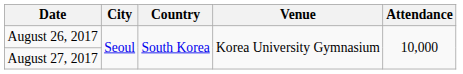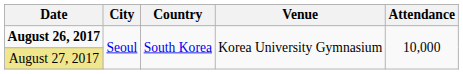(53, 36) normal -> (54, 36) bold
(53, 58) no background -> (54, 58) khaki background
